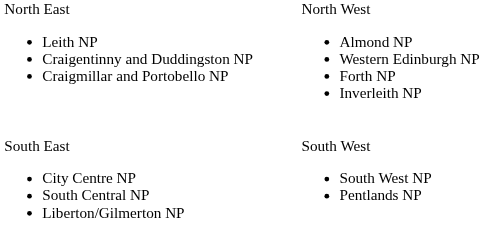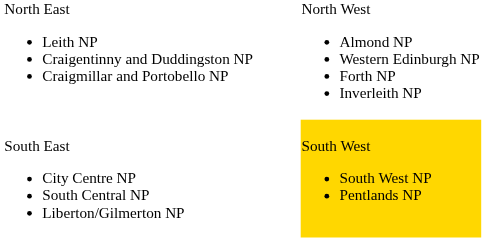(391, 171) no background -> (391, 171) gold background
